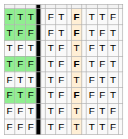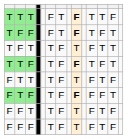(20, 64) F -> (20, 64) T
(113, 79) T -> (113, 79) F
(92, 127) T -> (92, 127) F
